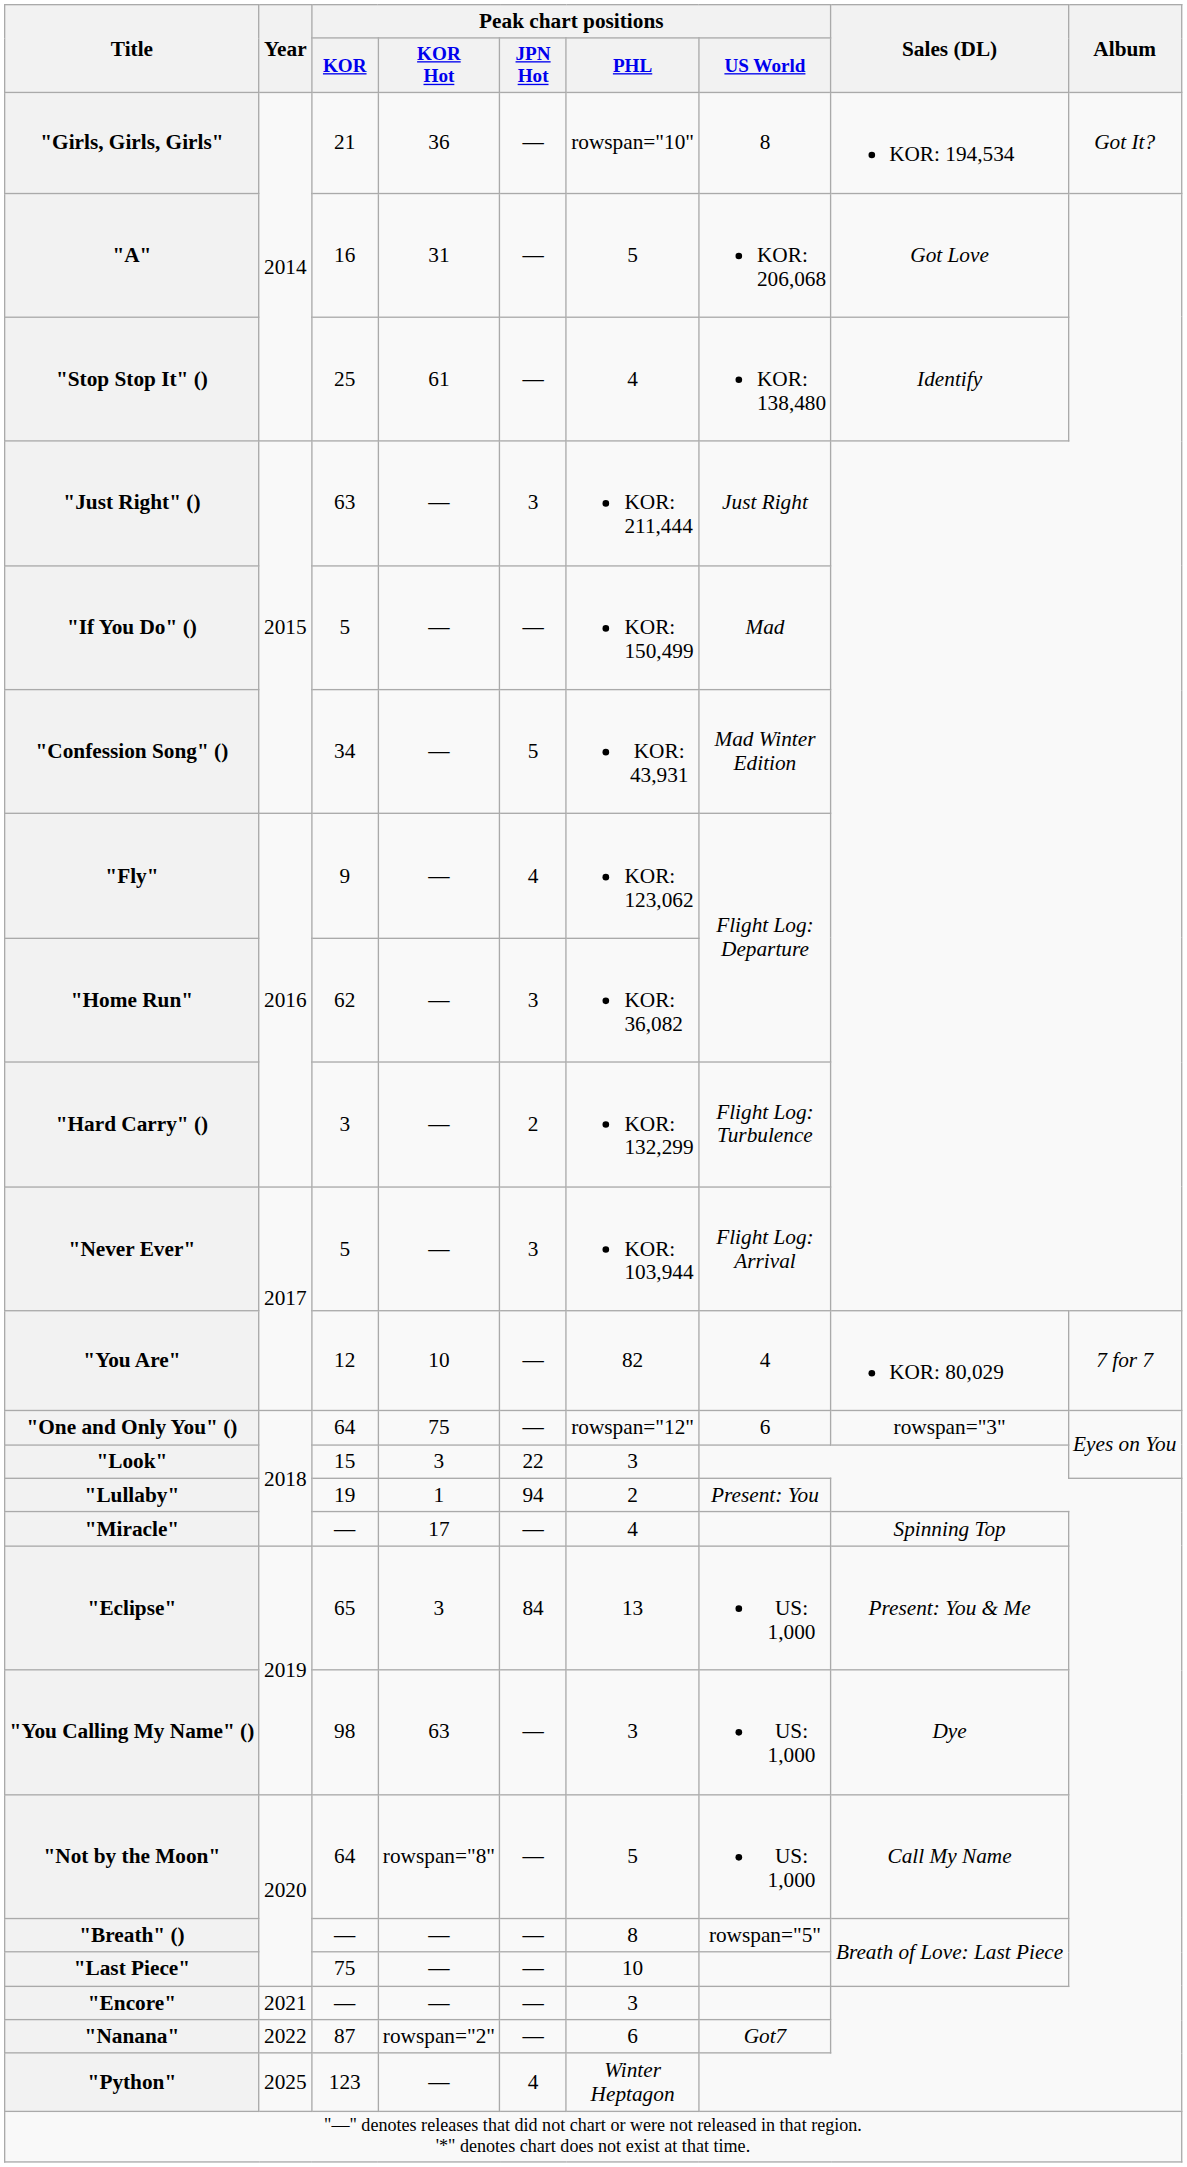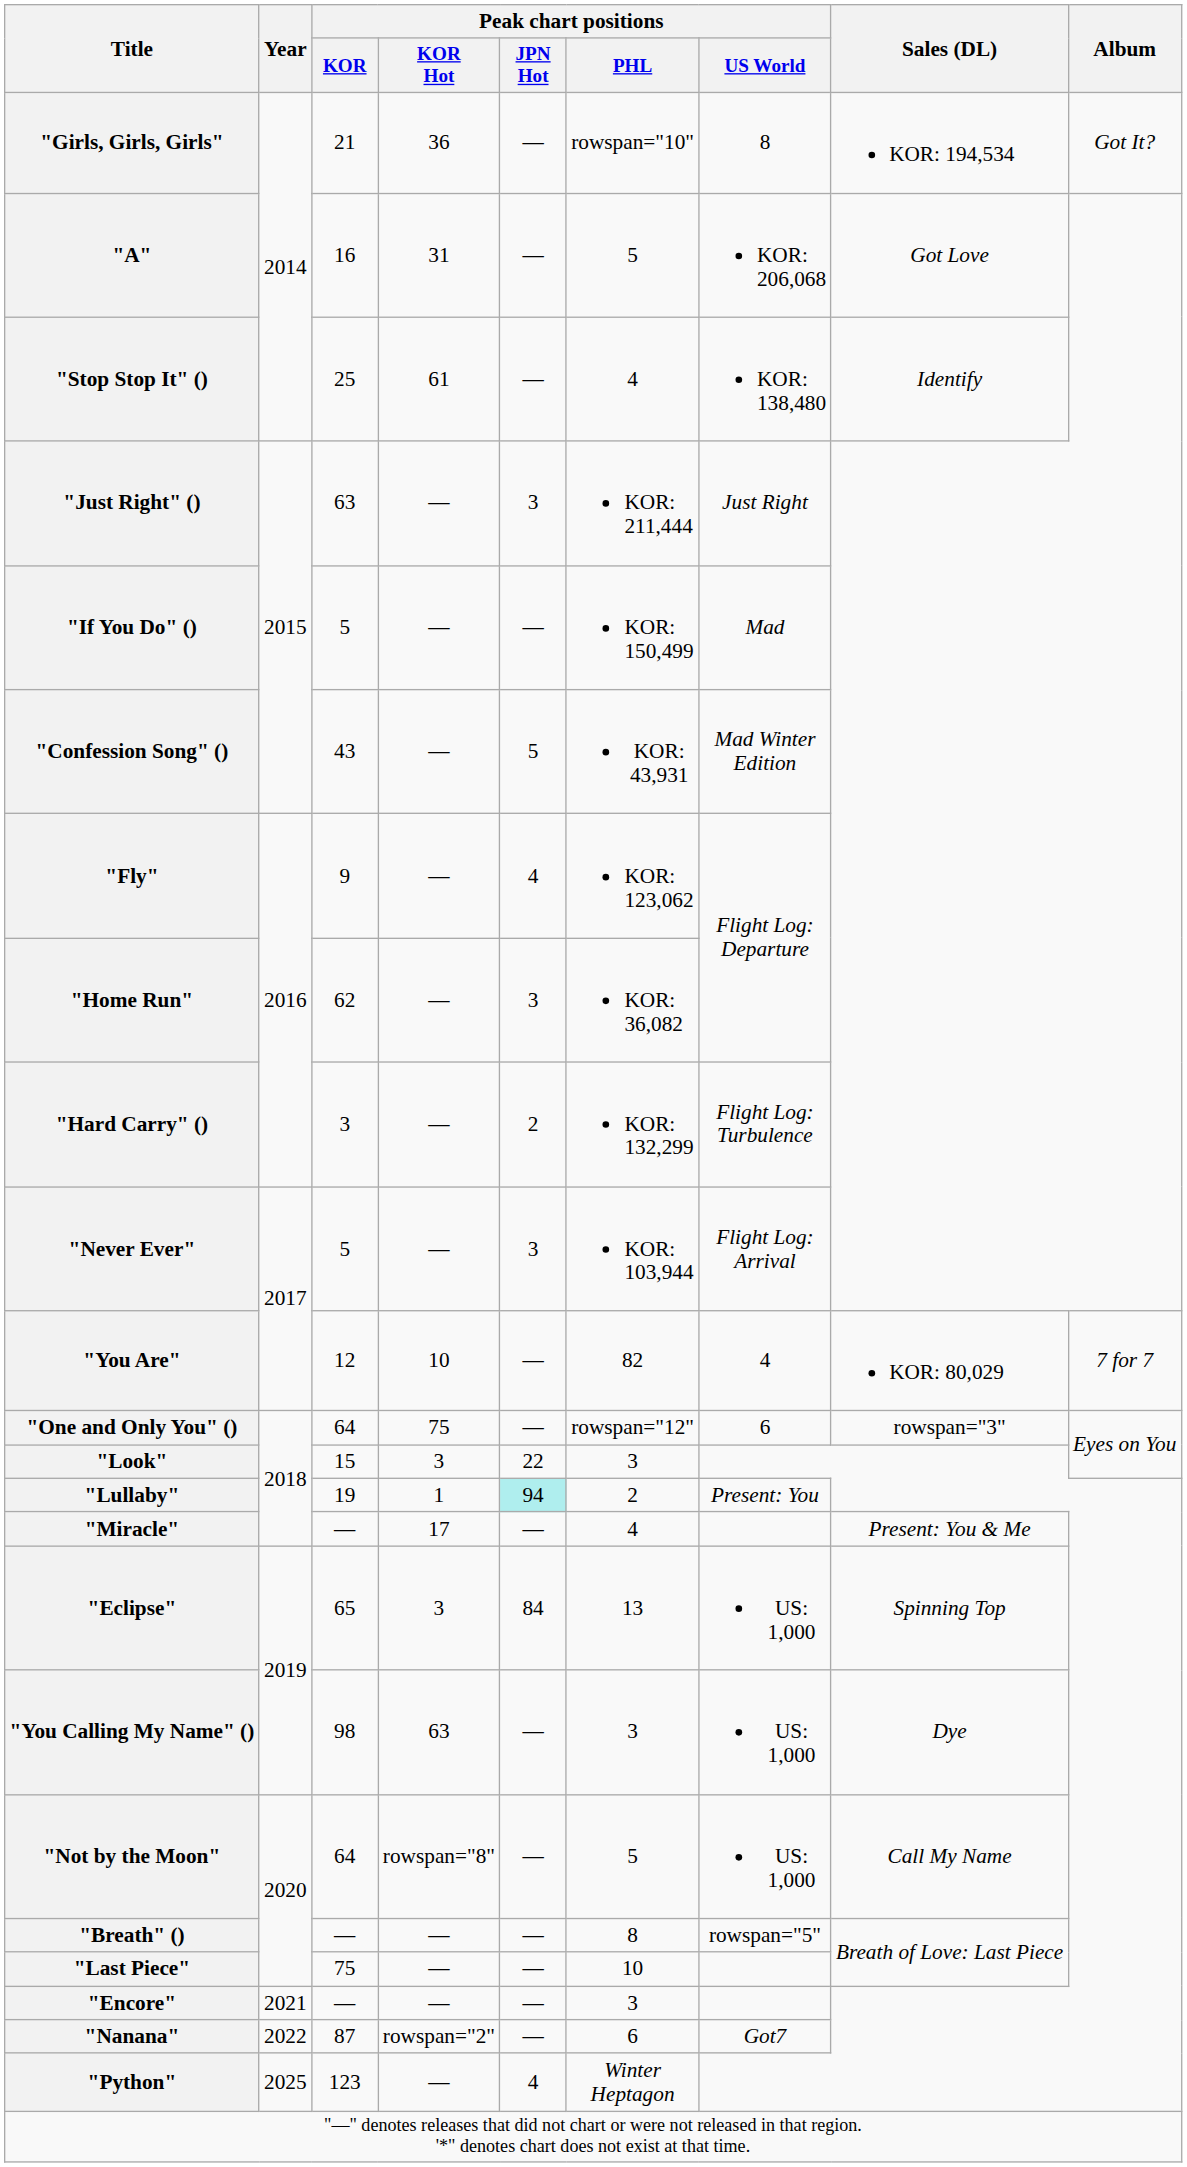(345, 751) 34 -> (345, 751) 43
(533, 1495) no background -> (533, 1495) paleturquoise background
(950, 1528) Spinning Top -> (950, 1528) Present: You & Me
(950, 1607) Present: You & Me -> (950, 1607) Spinning Top
